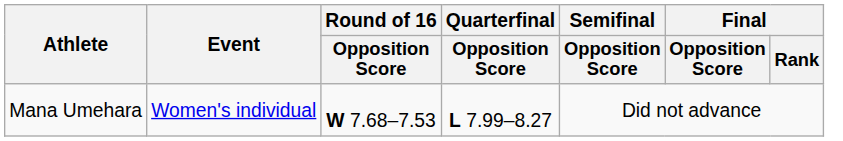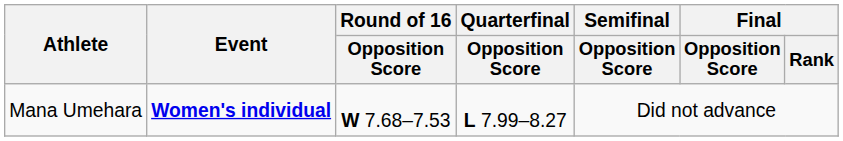(234, 110) normal -> (241, 110) bold
